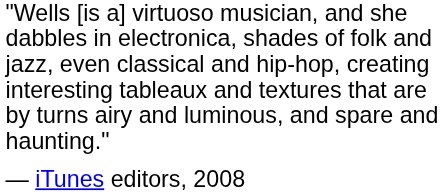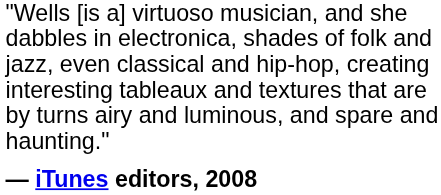(125, 179) normal -> (131, 179) bold
